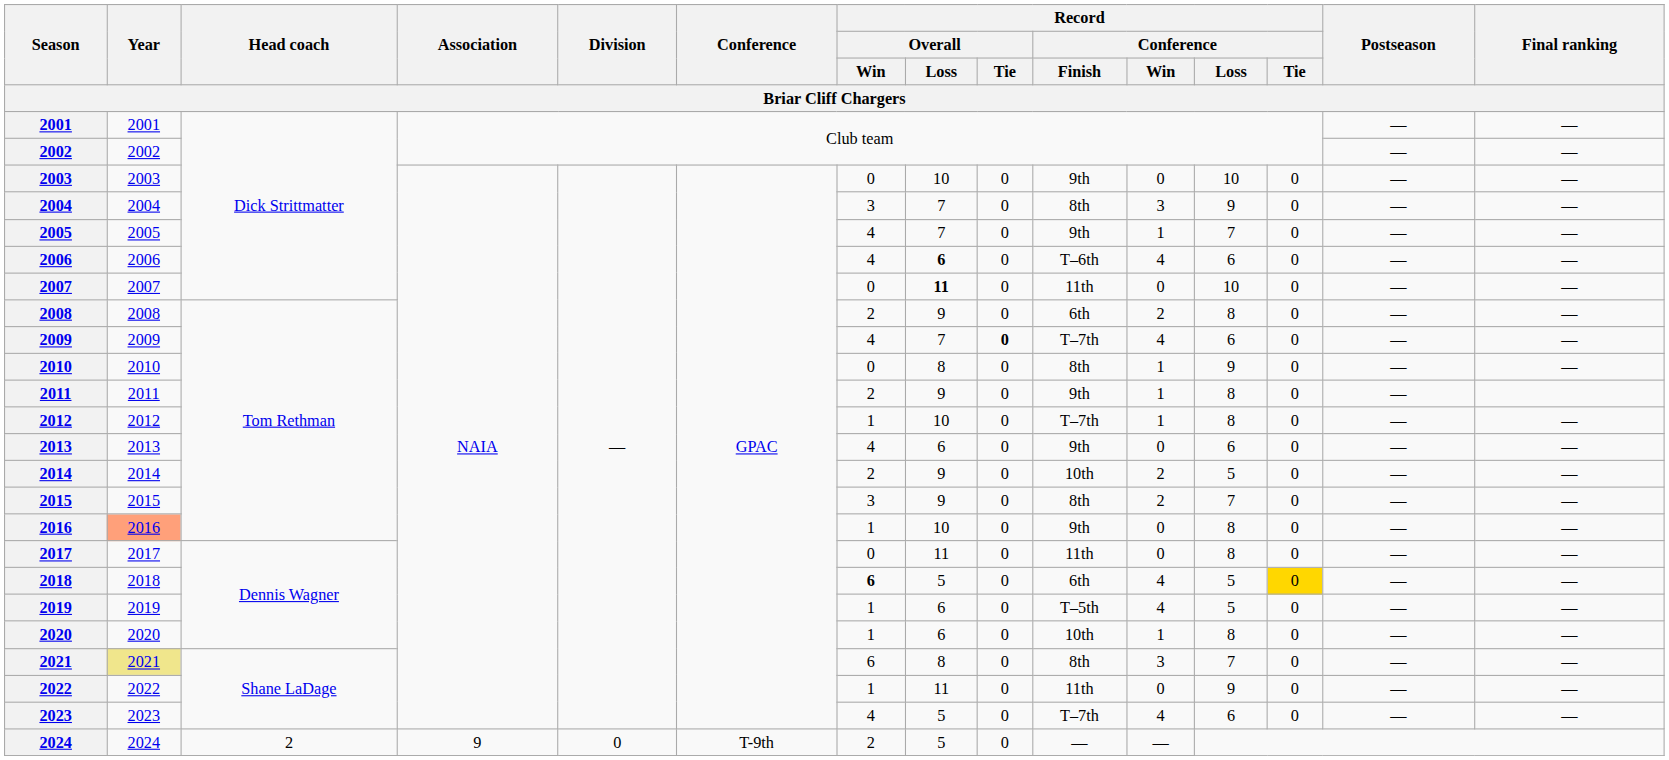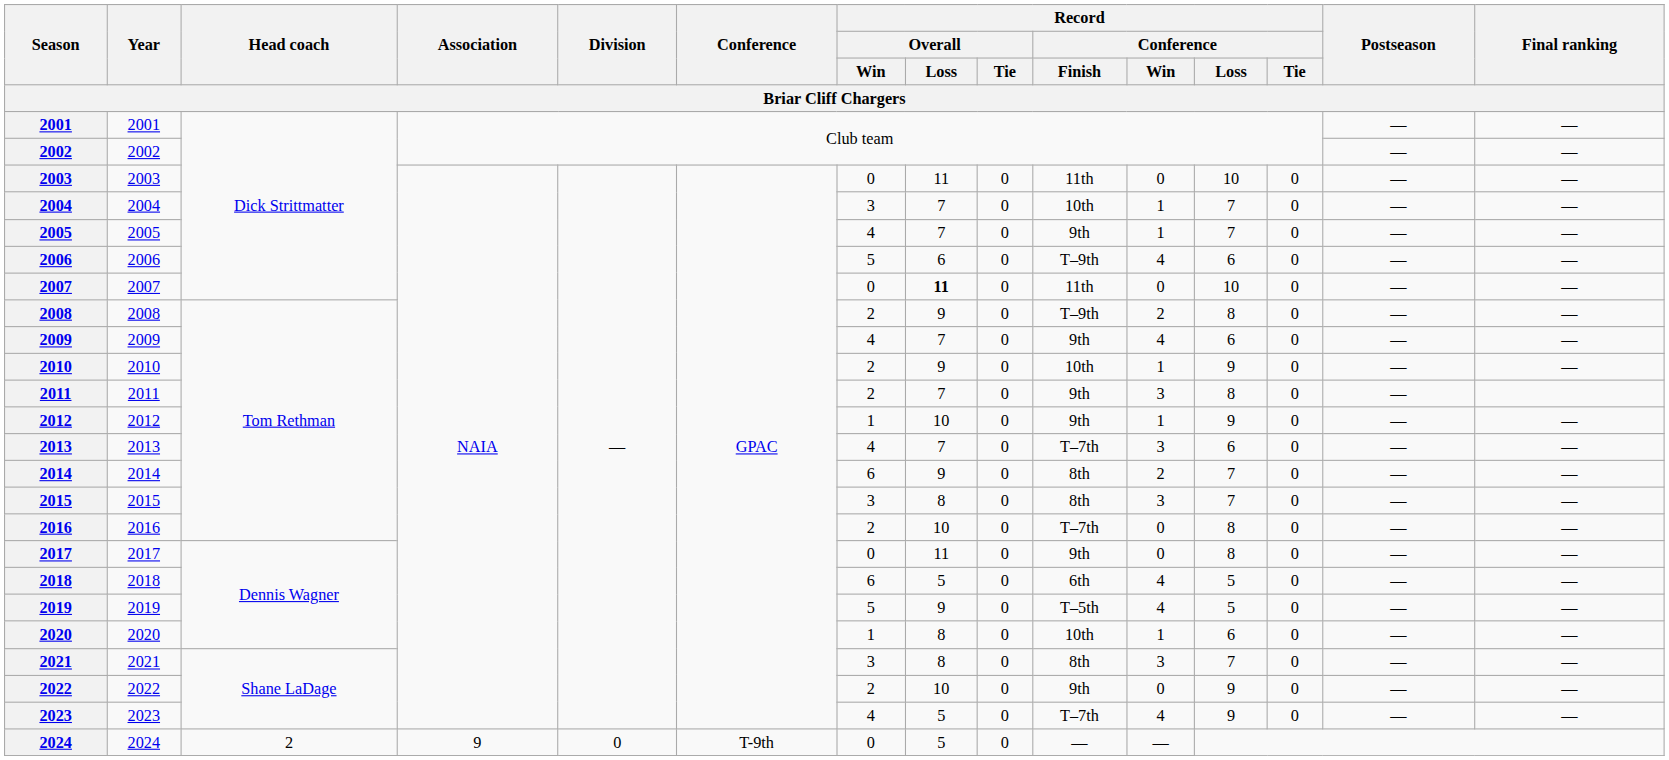(941, 178) 10 -> (941, 178) 11
(1079, 178) 9th -> (1079, 178) 11th
(1079, 205) 8th -> (1079, 205) 10th
(1161, 205) 3 -> (1161, 205) 1
(1231, 205) 9 -> (1231, 205) 7
(871, 259) 4 -> (871, 259) 5
(941, 259) bold -> (941, 259) normal
(1079, 259) T–6th -> (1079, 259) T–9th
(1079, 313) 6th -> (1079, 313) T–9th
(1005, 339) bold -> (1005, 339) normal
(1079, 339) T–7th -> (1079, 339) 9th
(871, 366) 0 -> (871, 366) 2
(941, 366) 8 -> (941, 366) 9
(1079, 366) 8th -> (1079, 366) 10th
(941, 393) 9 -> (941, 393) 7
(1161, 393) 1 -> (1161, 393) 3
(1079, 420) T–7th -> (1079, 420) 9th
(1231, 420) 8 -> (1231, 420) 9
(941, 447) 6 -> (941, 447) 7
(1079, 447) 9th -> (1079, 447) T–7th
(1161, 447) 0 -> (1161, 447) 3
(871, 473) 2 -> (871, 473) 6
(1079, 473) 10th -> (1079, 473) 8th
(1231, 473) 5 -> (1231, 473) 7
(941, 500) 9 -> (941, 500) 8
(1161, 500) 2 -> (1161, 500) 3
(144, 527) lightsalmon background -> (144, 527) no background
(871, 527) 1 -> (871, 527) 2
(1079, 527) 9th -> (1079, 527) T–7th
(1079, 554) 11th -> (1079, 554) 9th
(871, 581) bold -> (871, 581) normal
(1295, 581) gold background -> (1295, 581) no background
(871, 608) 1 -> (871, 608) 5
(941, 608) 6 -> (941, 608) 9
(941, 634) 6 -> (941, 634) 8
(1231, 634) 8 -> (1231, 634) 6
(144, 661) khaki background -> (144, 661) no background
(871, 661) 6 -> (871, 661) 3
(871, 688) 1 -> (871, 688) 2
(941, 688) 11 -> (941, 688) 10
(1079, 688) 11th -> (1079, 688) 9th
(1231, 715) 6 -> (1231, 715) 9
(871, 742) 2 -> (871, 742) 0
